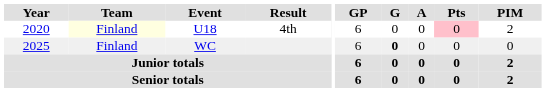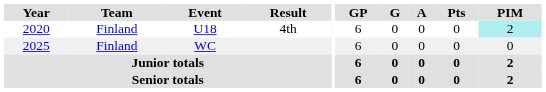(117, 29) lightyellow background -> (117, 29) no background
(457, 29) pink background -> (457, 29) no background
(510, 29) no background -> (510, 29) paleturquoise background
(395, 46) bold -> (395, 46) normal
